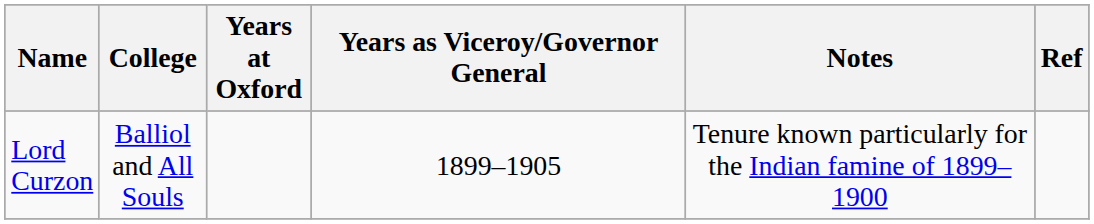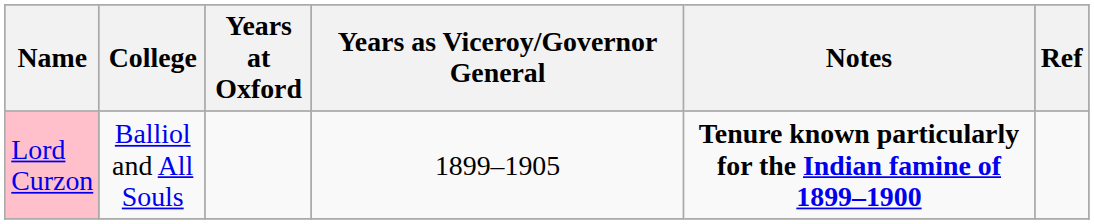(52, 164) no background -> (52, 164) pink background
(860, 164) normal -> (859, 164) bold
